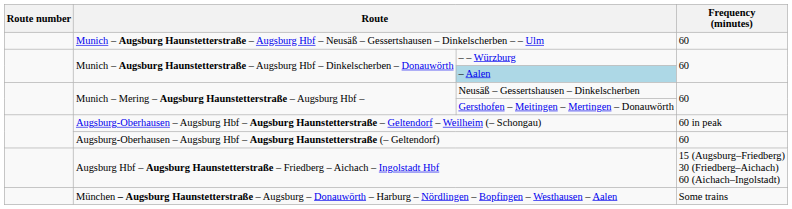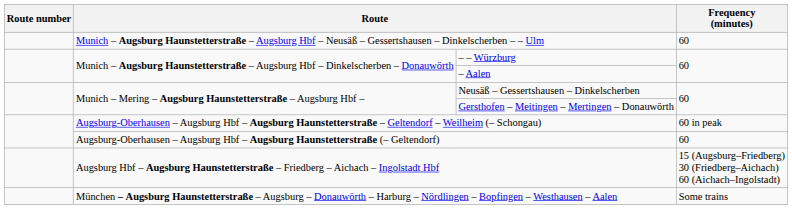(474, 73) lightblue background -> (474, 73) no background
